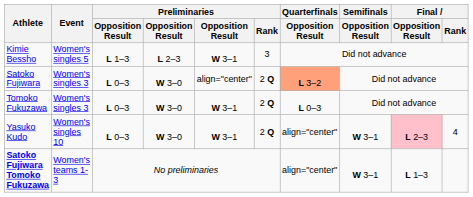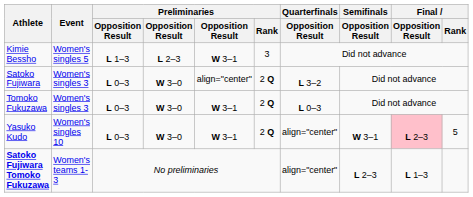(310, 84) lightsalmon background -> (310, 84) no background
(455, 132) 4 -> (455, 132) 5
(365, 176) W 3–1 -> (365, 176) L 2–3
